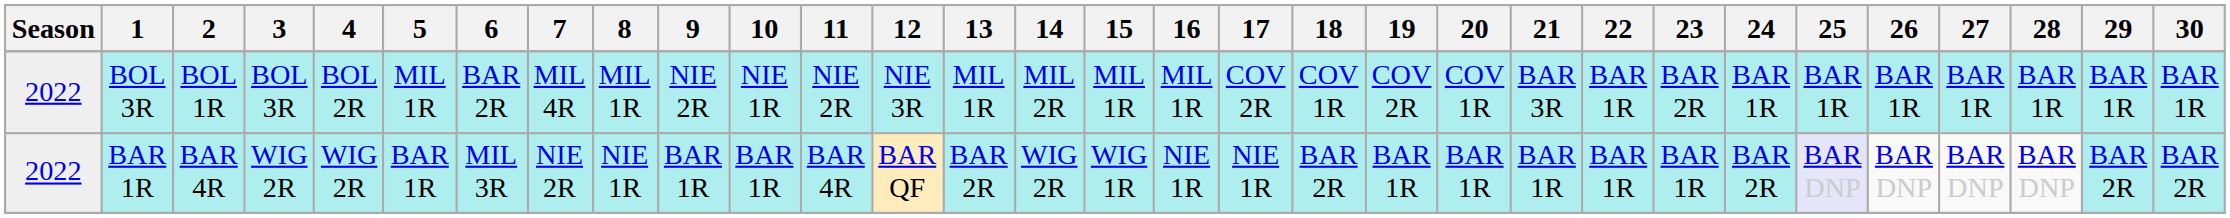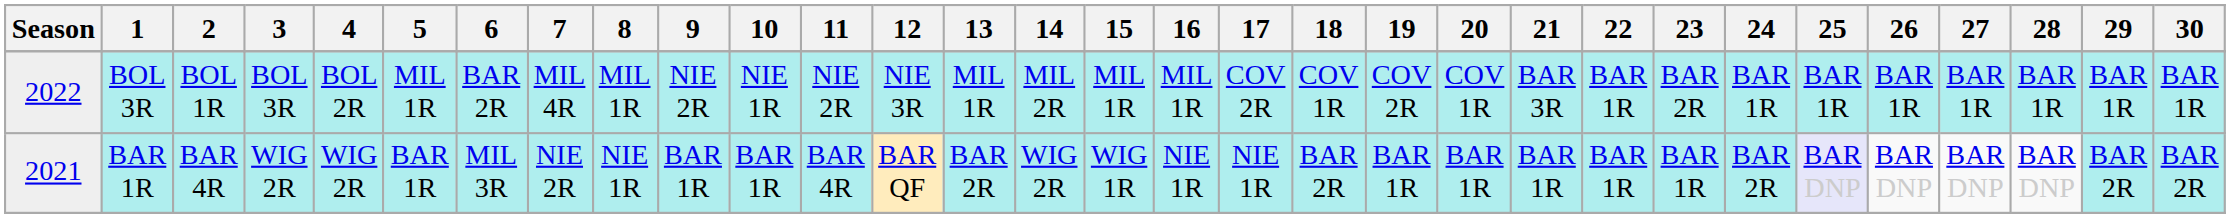(53, 172) 2022 -> (53, 172) 2021
